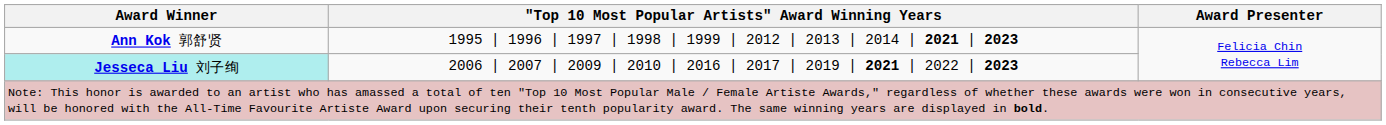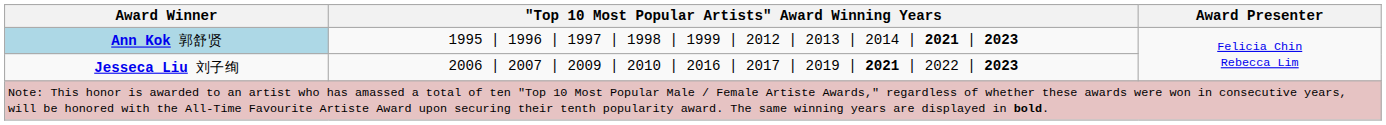(167, 41) no background -> (167, 41) lightblue background
(167, 68) paleturquoise background -> (167, 68) no background
